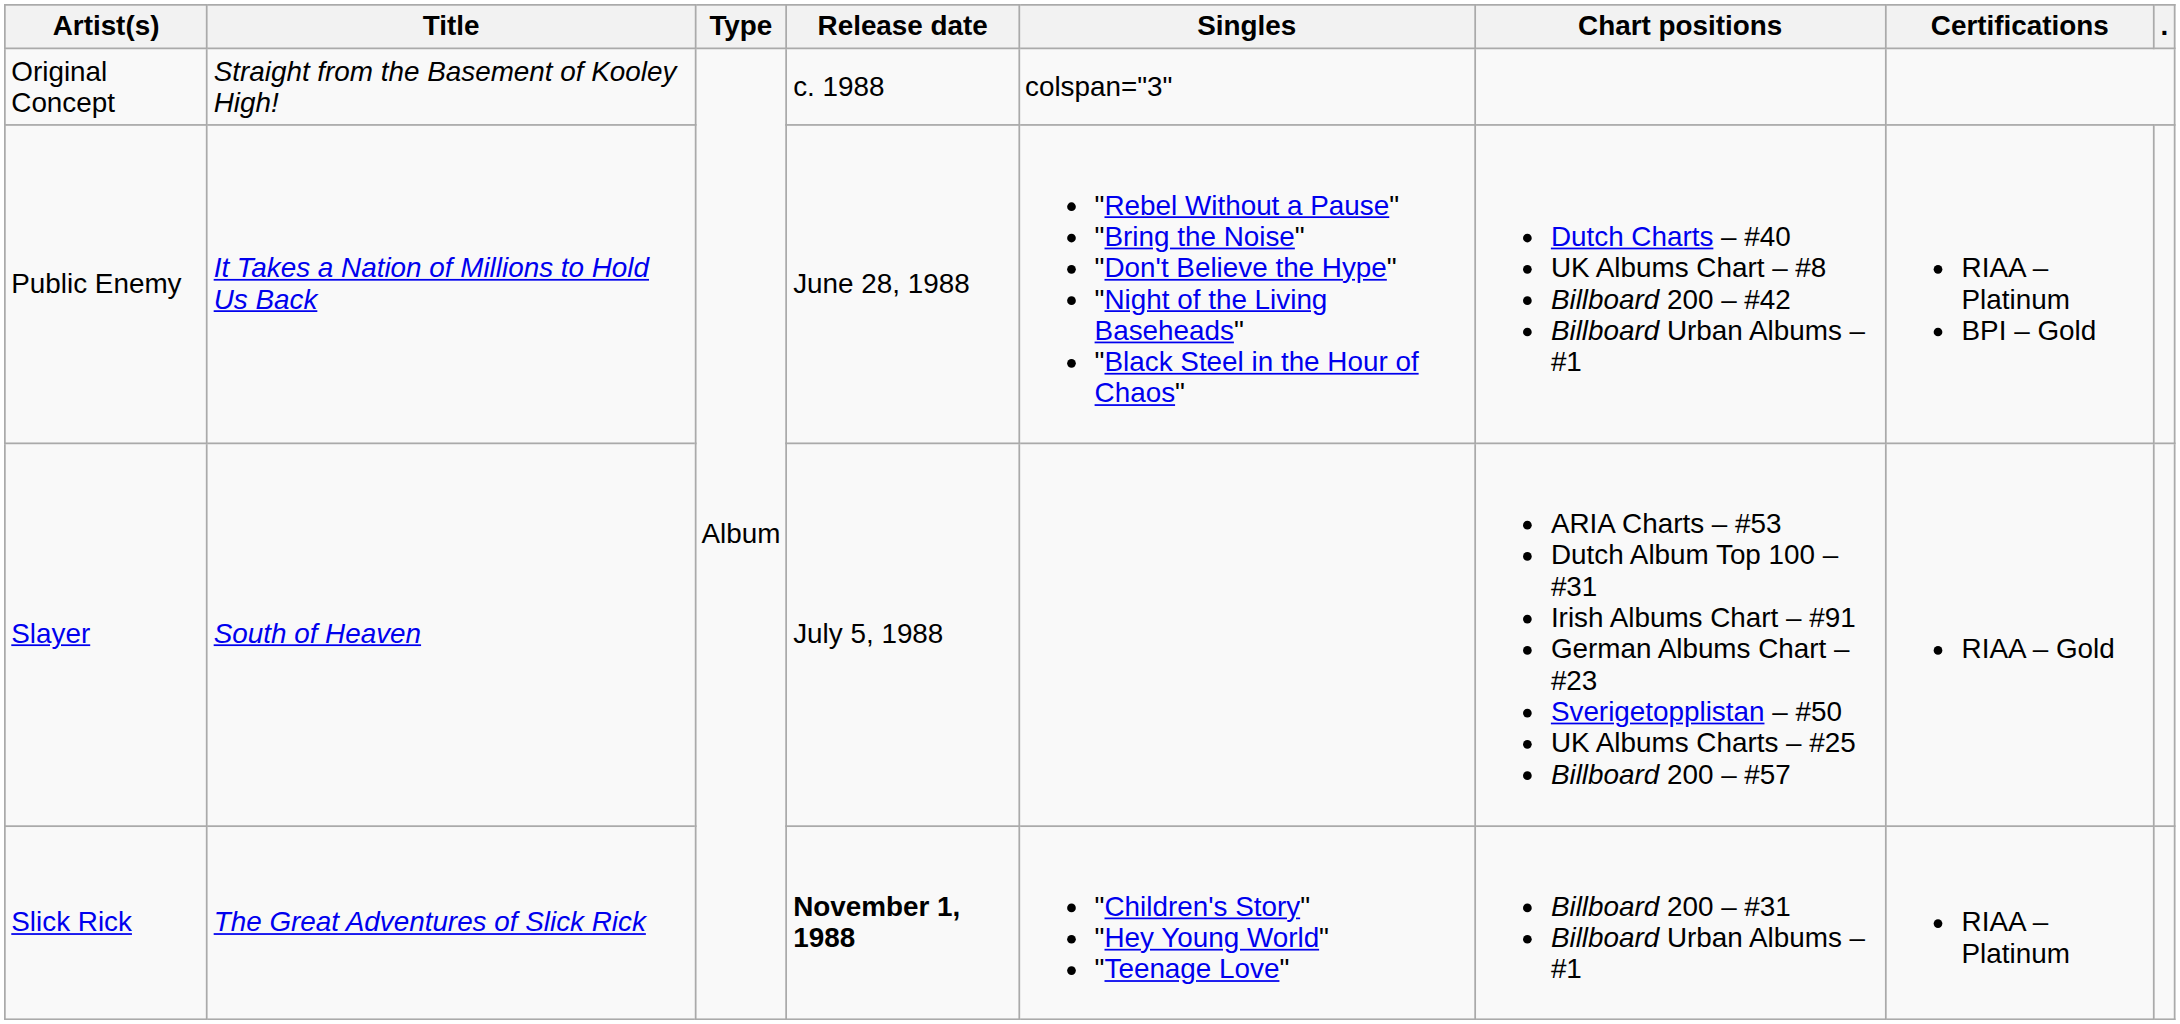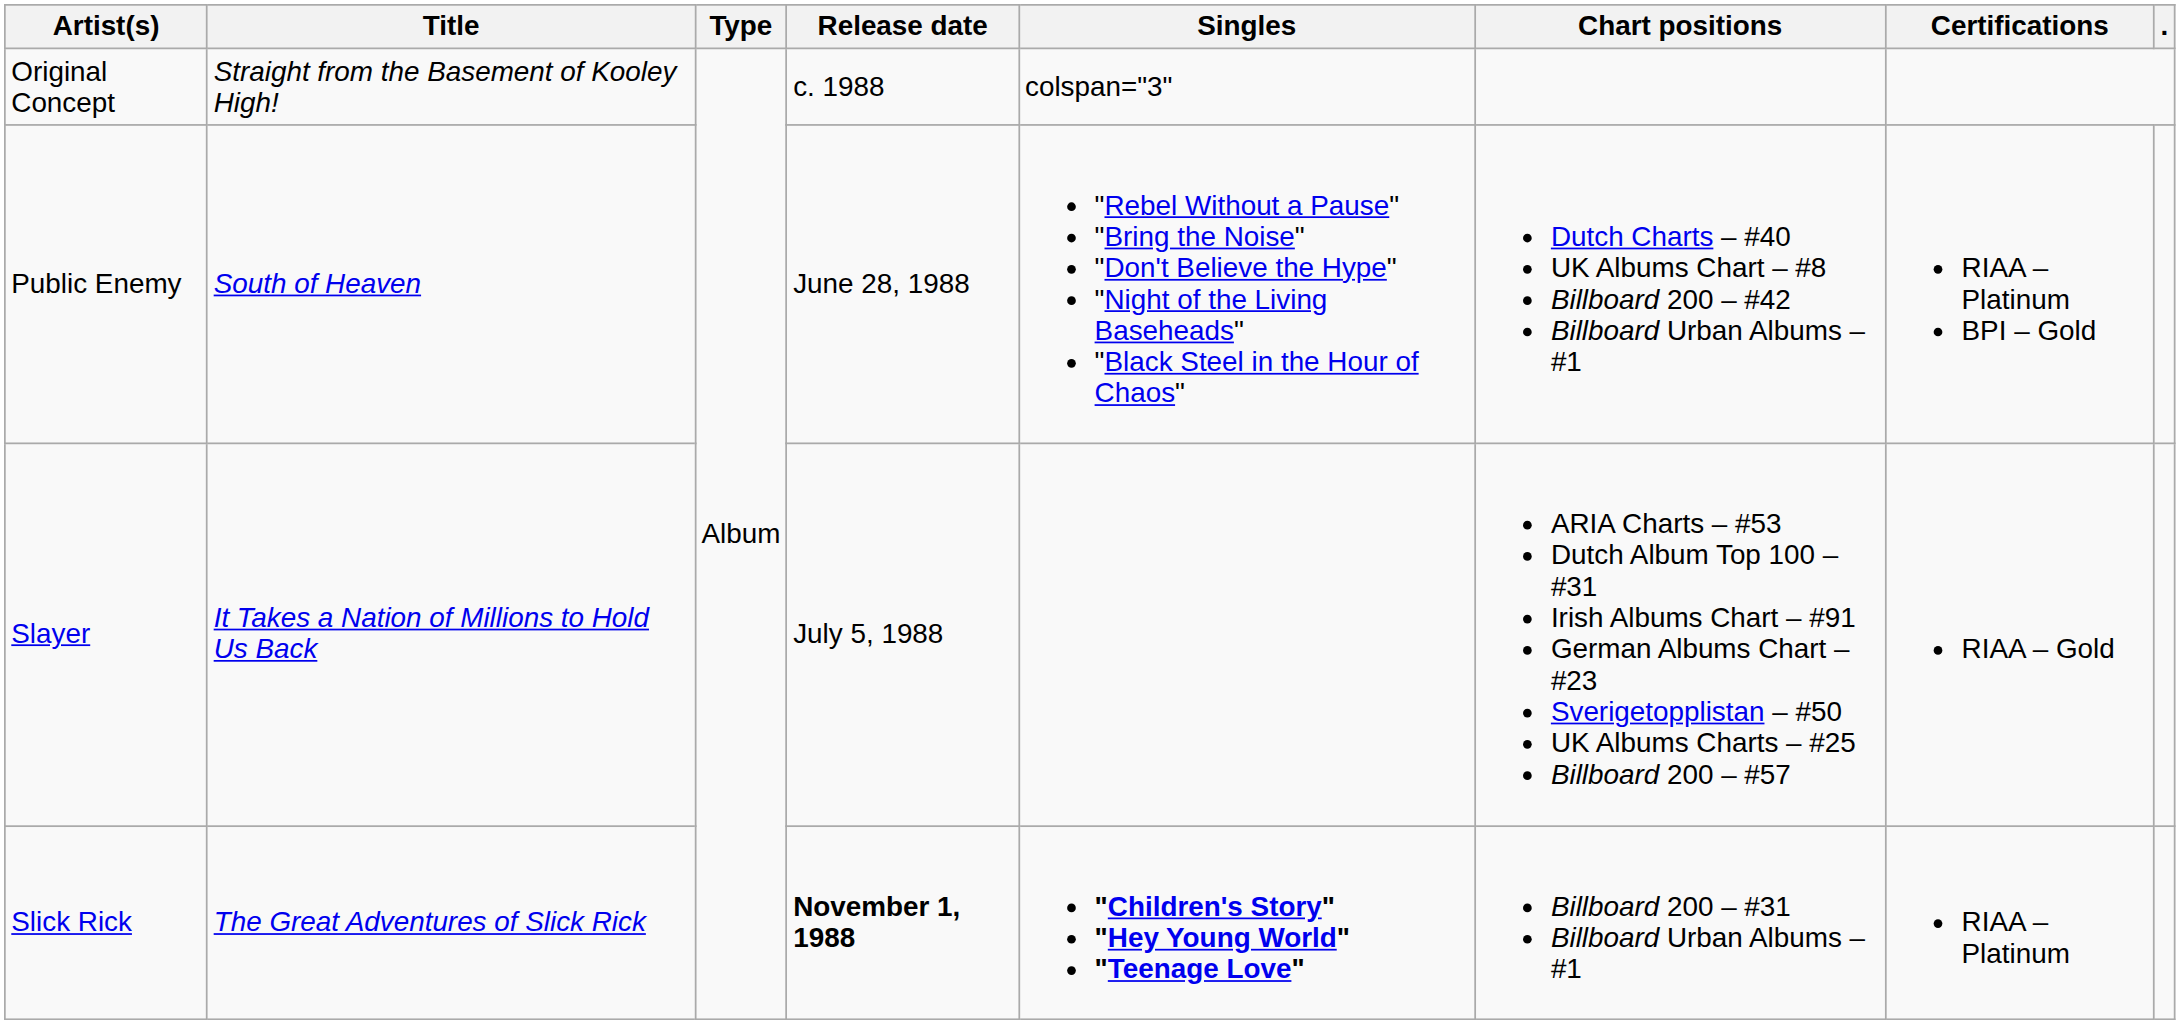(431, 283) It Takes a Nation of Millions to Hold Us Back -> (317, 283) South of Heaven
(317, 634) South of Heaven -> (431, 634) It Takes a Nation of Millions to Hold Us Back
(1247, 938) normal -> (1247, 938) bold
